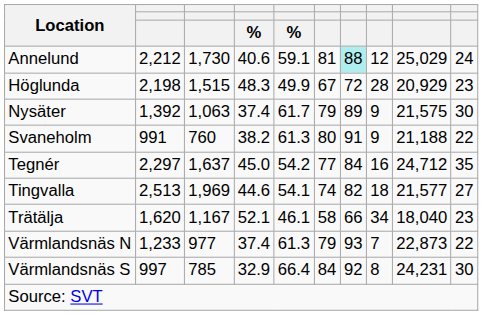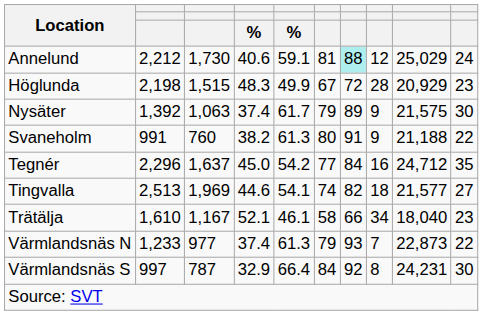(160, 164) 2,297 -> (160, 164) 2,296
(160, 217) 1,620 -> (160, 217) 1,610
(202, 270) 785 -> (202, 270) 787
